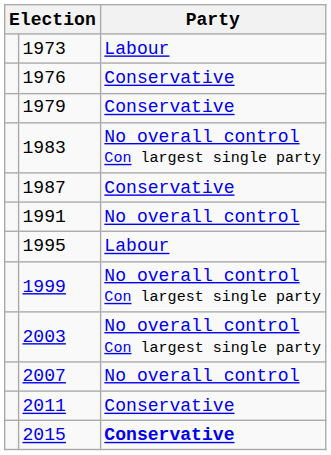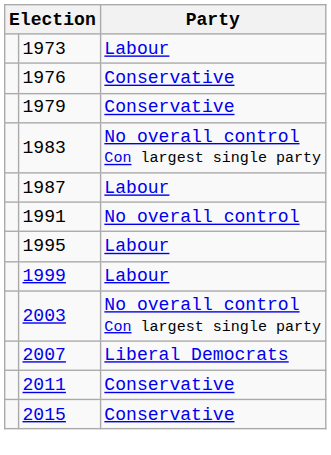(169, 188) Conservative -> (137, 188) Labour
(213, 286) No overall control Con largest single party -> (137, 276) Labour
(202, 376) No overall control -> (197, 356) Liberal Democrats
(169, 435) bold -> (169, 415) normal
